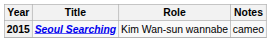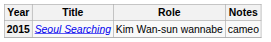(75, 29) bold -> (73, 29) normal
